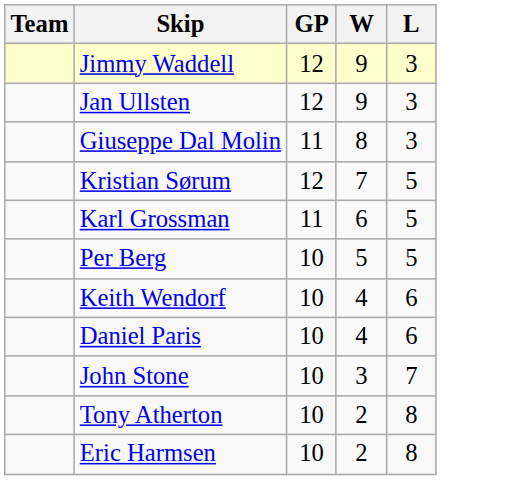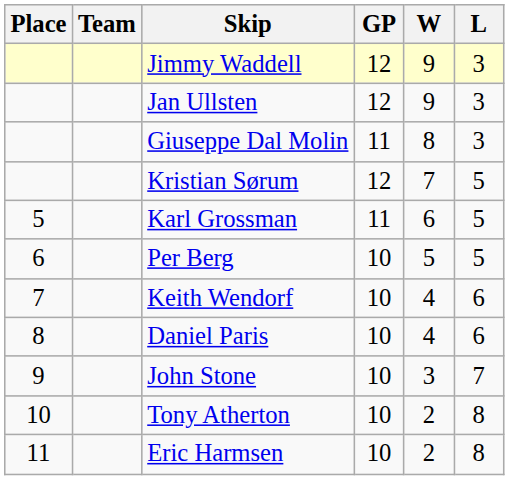+ column: (38, 24)
